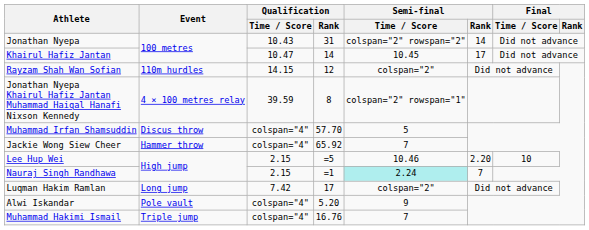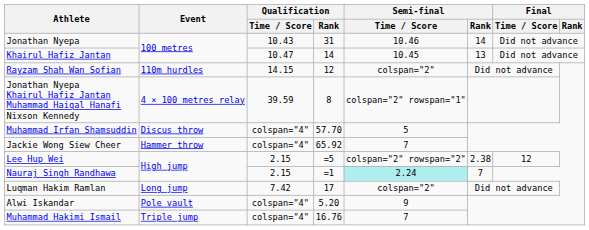(406, 40) colspan="2" rowspan="2" -> (406, 40) 10.46
(480, 55) 17 -> (480, 55) 13
(406, 159) 10.46 -> (406, 159) colspan="2" rowspan="2"
(480, 159) 2.20 -> (480, 159) 2.38
(526, 159) 10 -> (526, 159) 12
